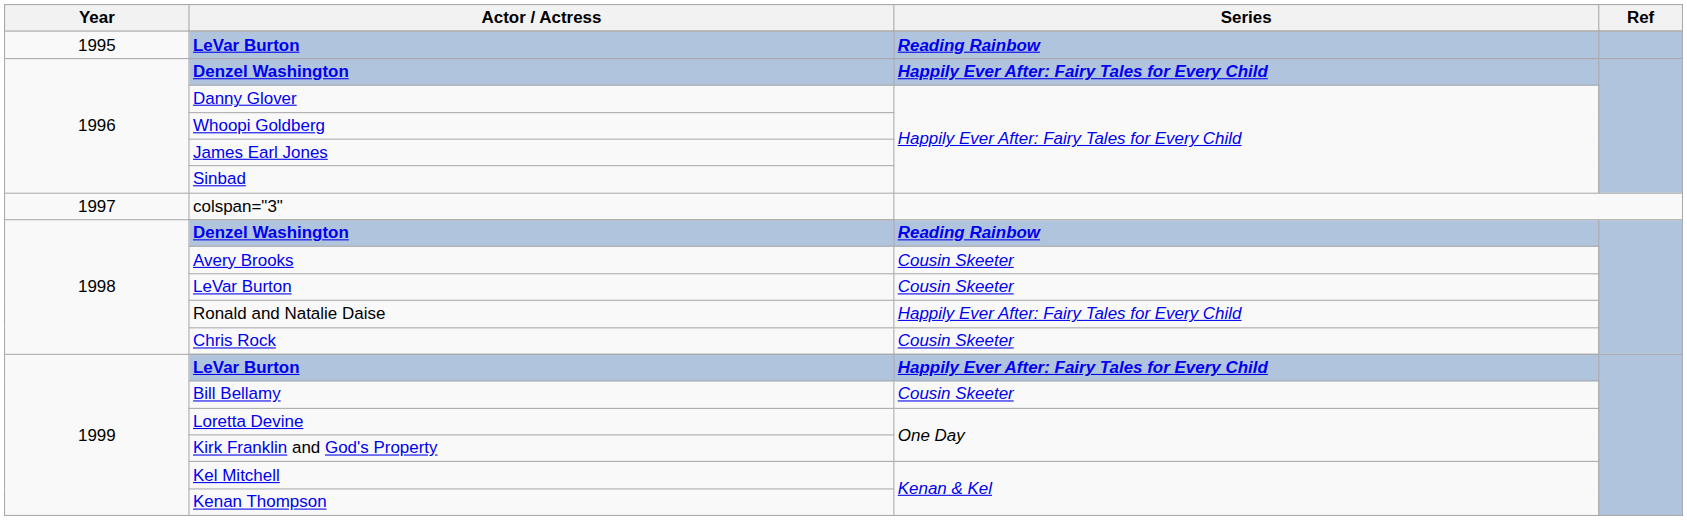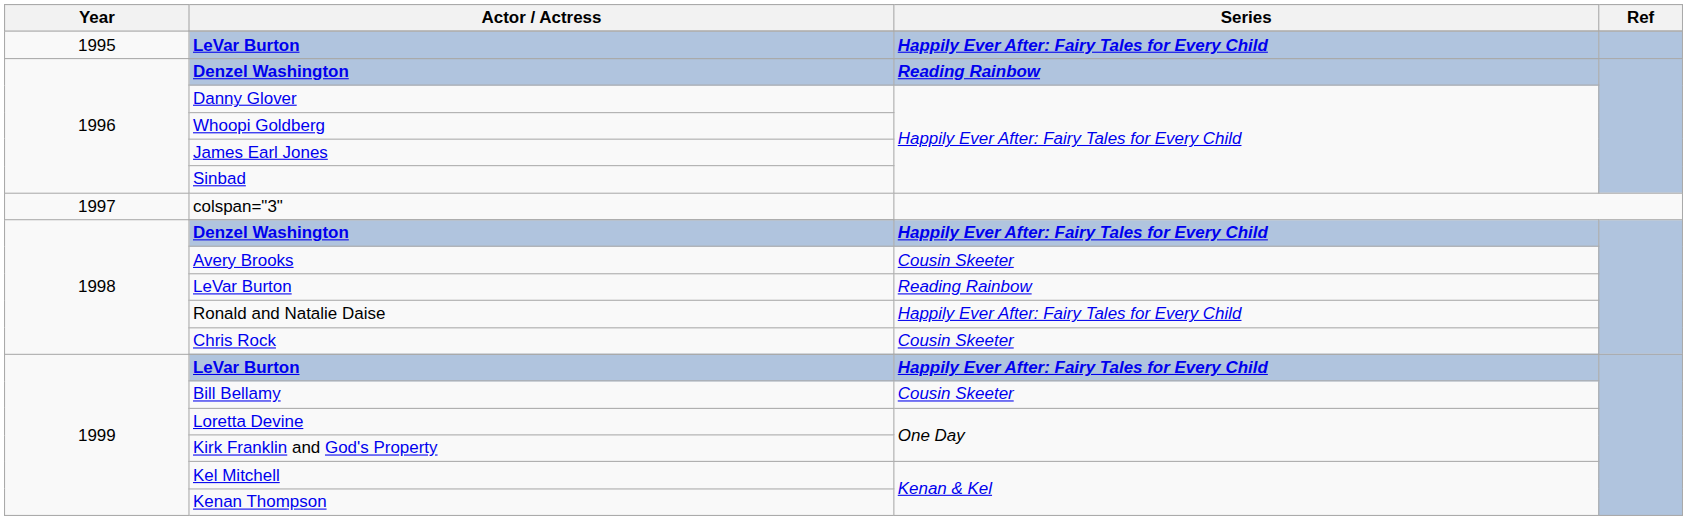(969, 44) Reading Rainbow -> (1083, 44) Happily Ever After: Fairy Tales for Every Child
(1083, 71) Happily Ever After: Fairy Tales for Every Child -> (969, 71) Reading Rainbow
(969, 233) Reading Rainbow -> (1083, 233) Happily Ever After: Fairy Tales for Every Child
(956, 286) Cousin Skeeter -> (965, 286) Reading Rainbow
